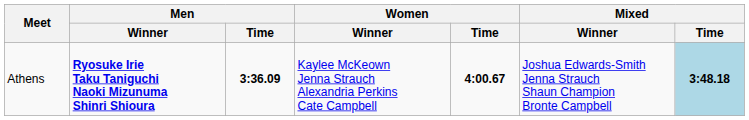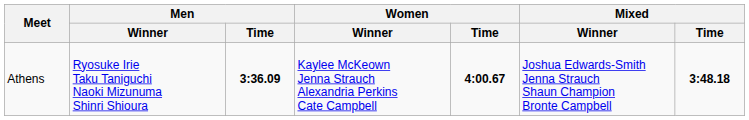(120, 85) bold -> (117, 85) normal
(710, 79) lightblue background -> (710, 79) no background
